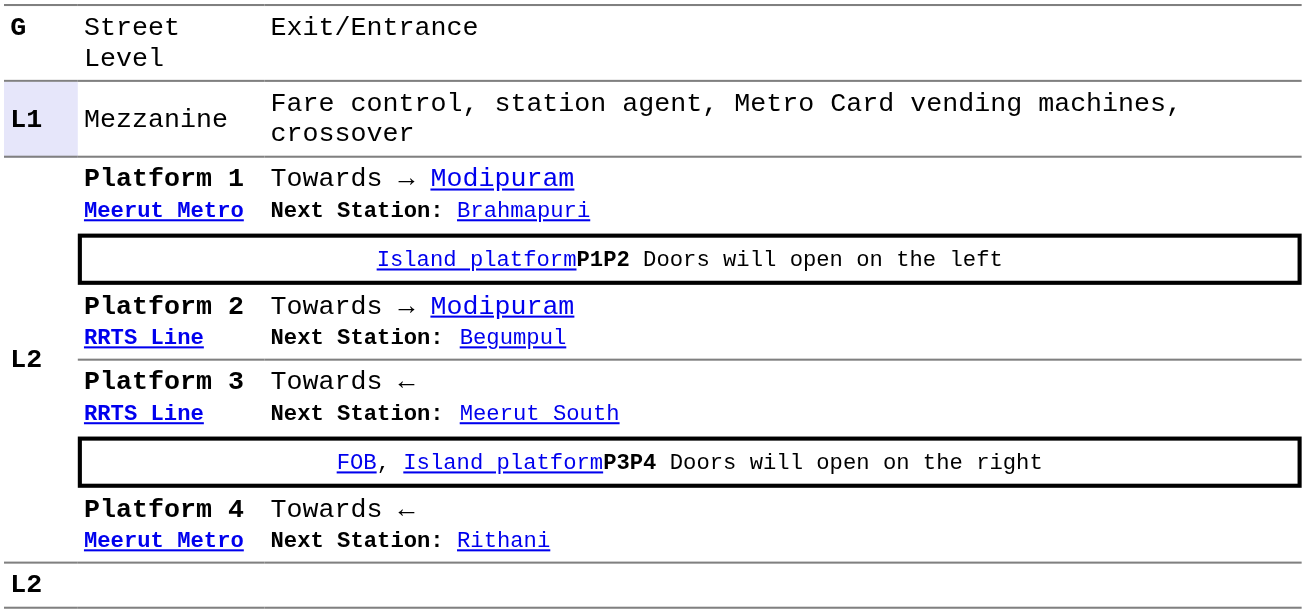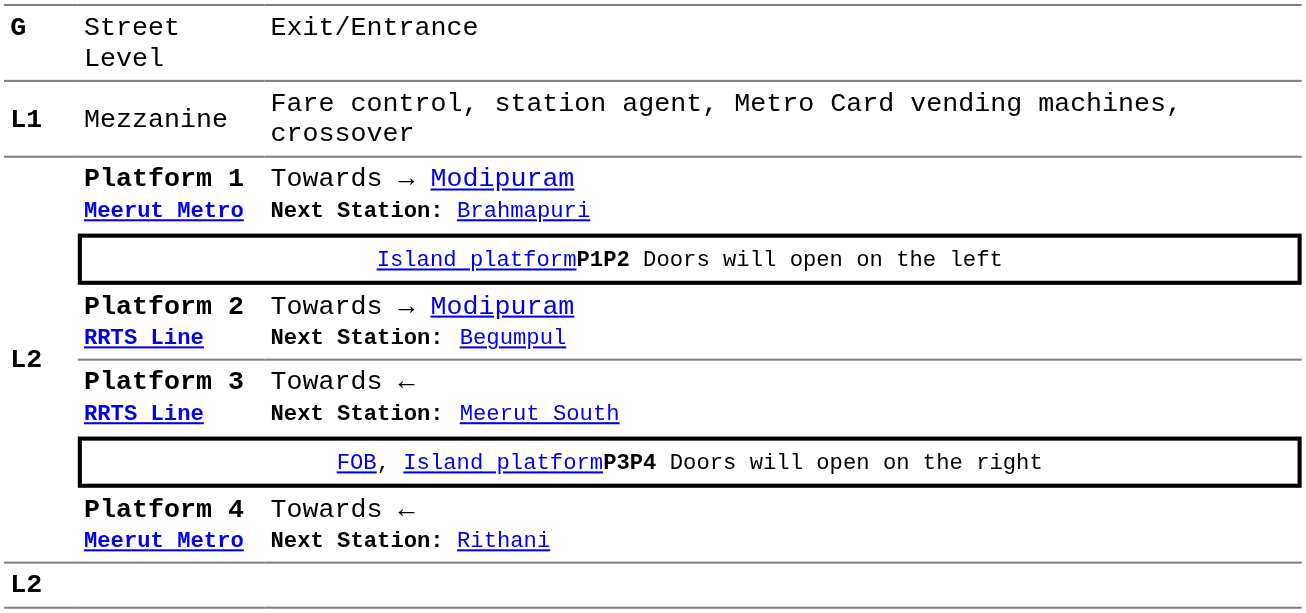(26, 119) lavender background -> (26, 119) no background
